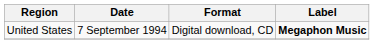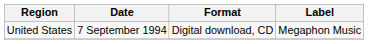(322, 30) bold -> (320, 30) normal
